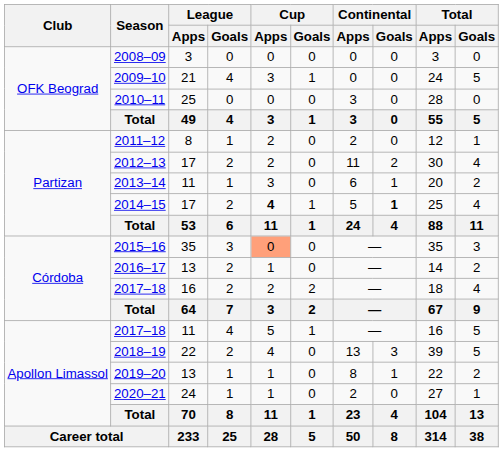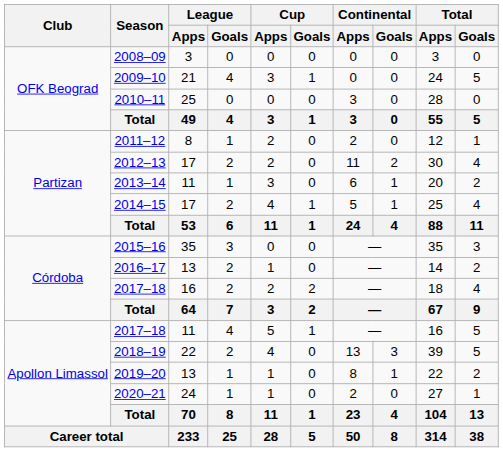(271, 204) bold -> (271, 204) normal
(394, 204) bold -> (394, 204) normal
(271, 246) lightsalmon background -> (271, 246) no background
